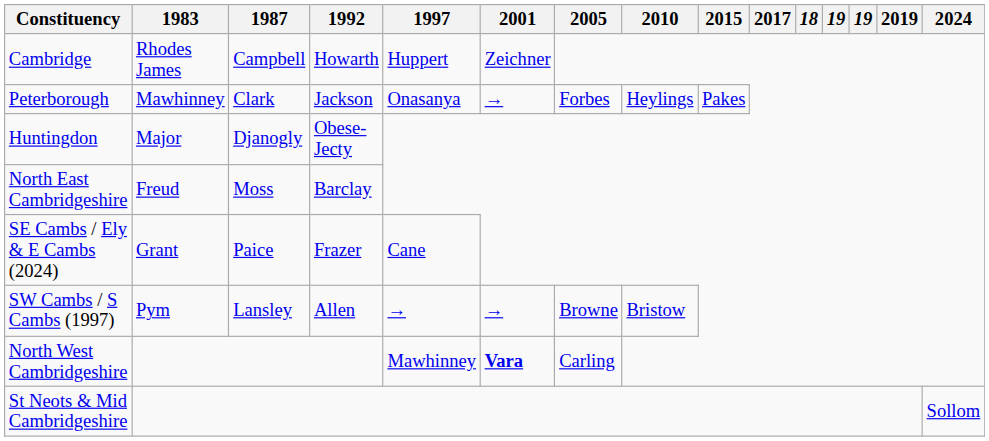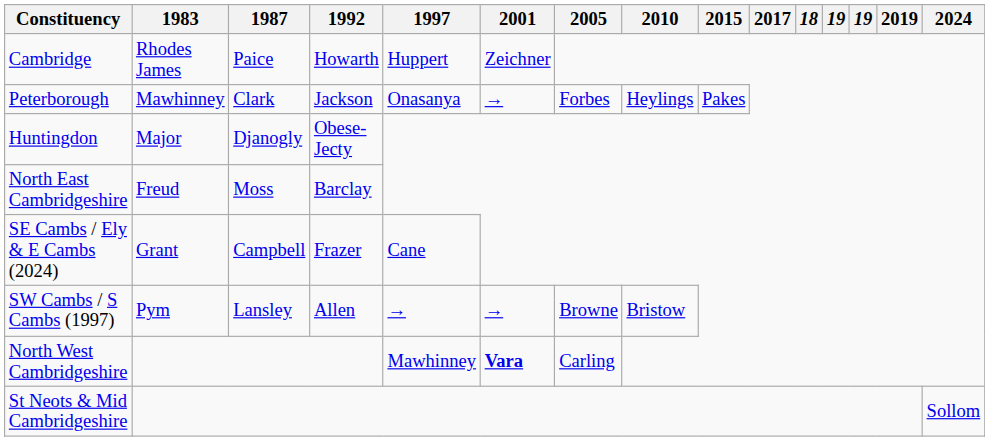(269, 59) Campbell -> (253, 59) Paice
(253, 249) Paice -> (269, 249) Campbell
